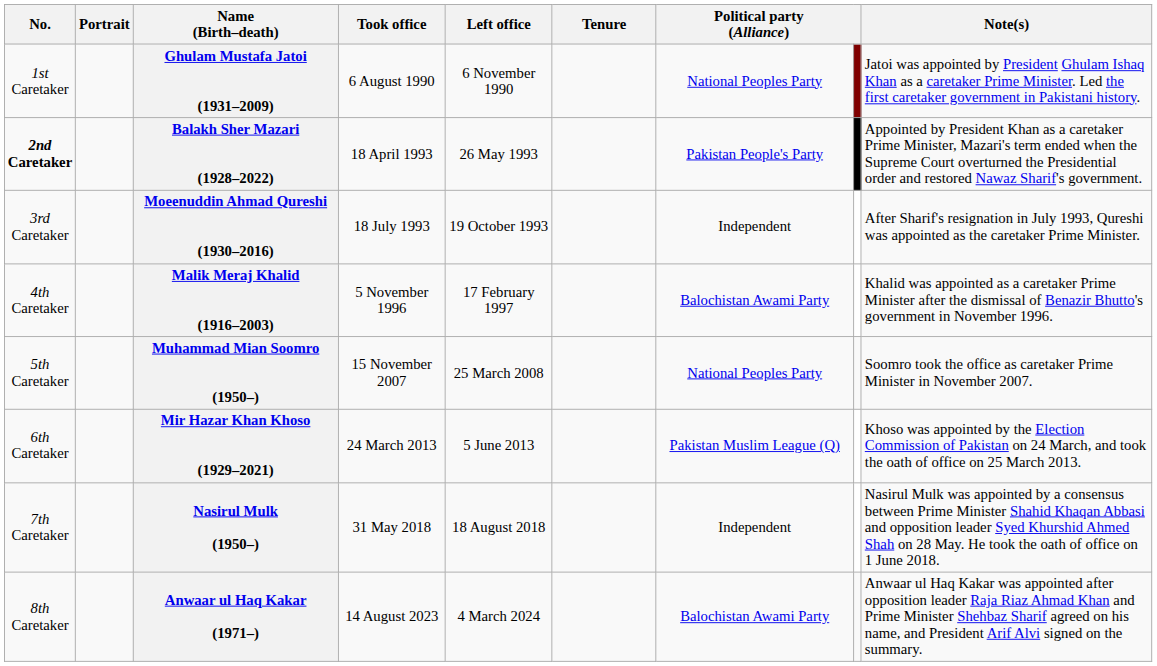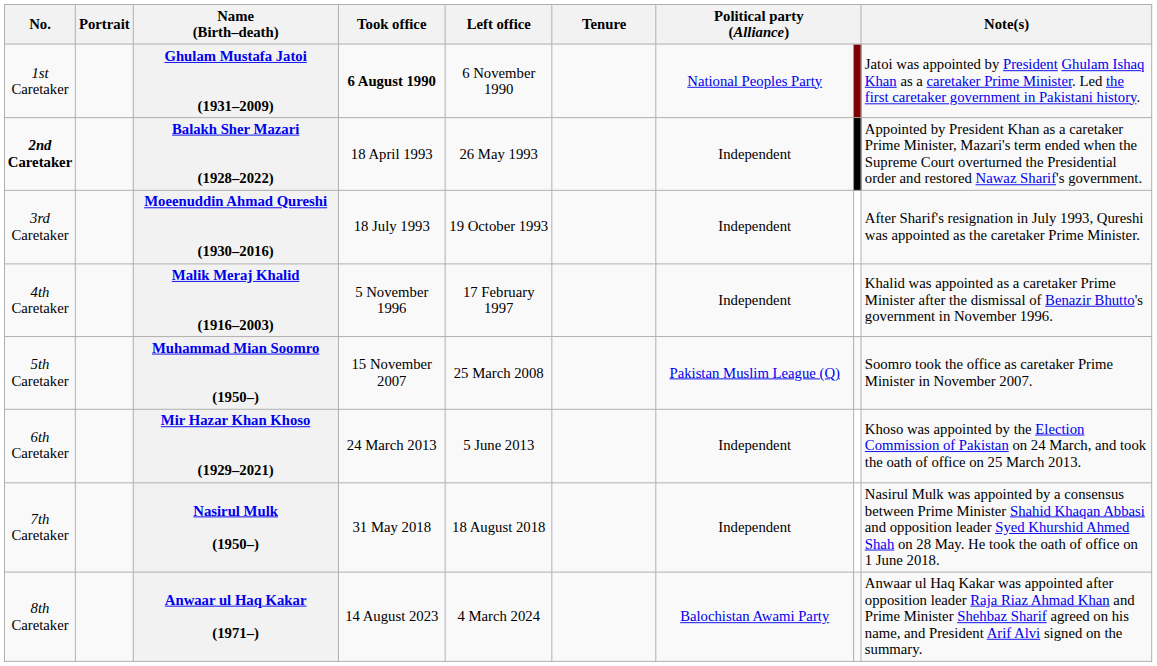(392, 80) normal -> (392, 80) bold
(755, 153) Pakistan People's Party -> (755, 153) Independent
(755, 299) Balochistan Awami Party -> (755, 299) Independent
(755, 373) National Peoples Party -> (755, 373) Pakistan Muslim League (Q)
(755, 446) Pakistan Muslim League (Q) -> (755, 446) Independent
